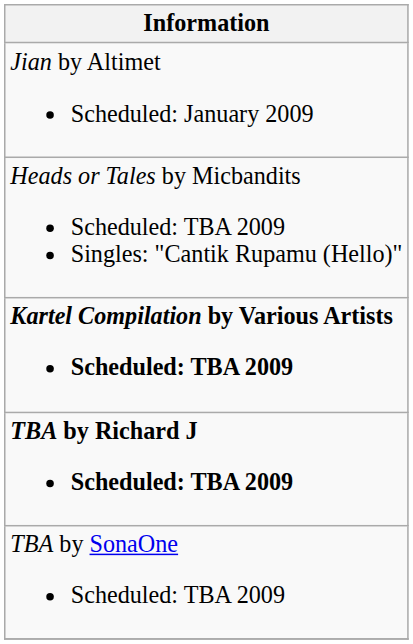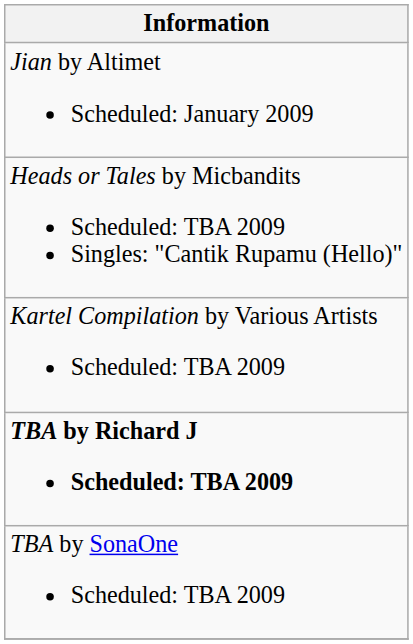(206, 343) bold -> (206, 343) normal
